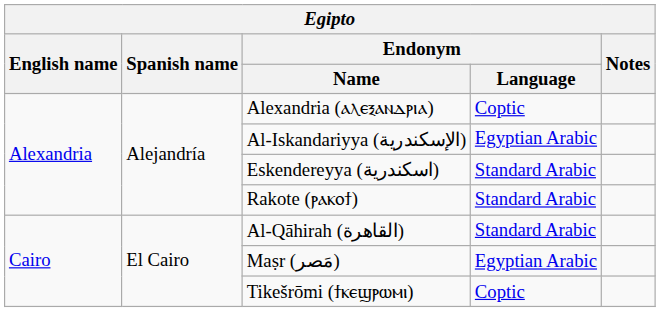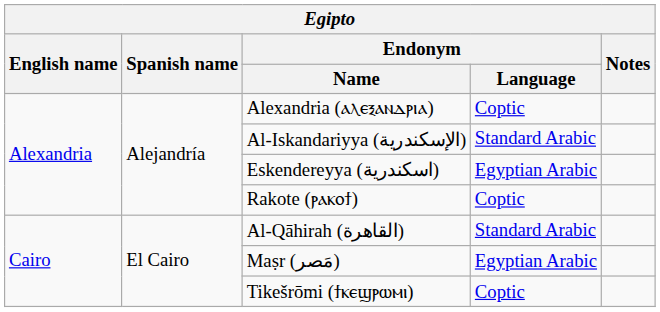(536, 138) Egyptian Arabic -> (535, 138) Standard Arabic
(535, 169) Standard Arabic -> (536, 169) Egyptian Arabic
(535, 199) Standard Arabic -> (500, 199) Coptic
